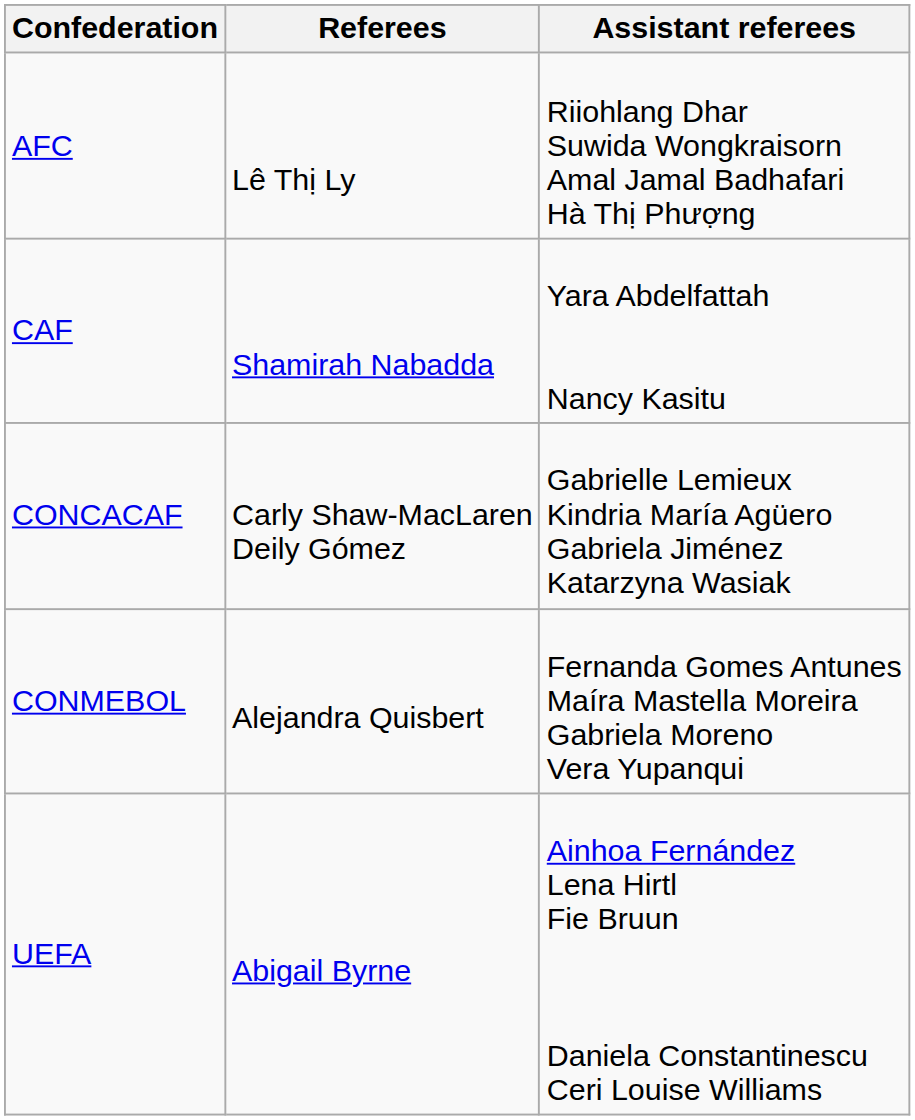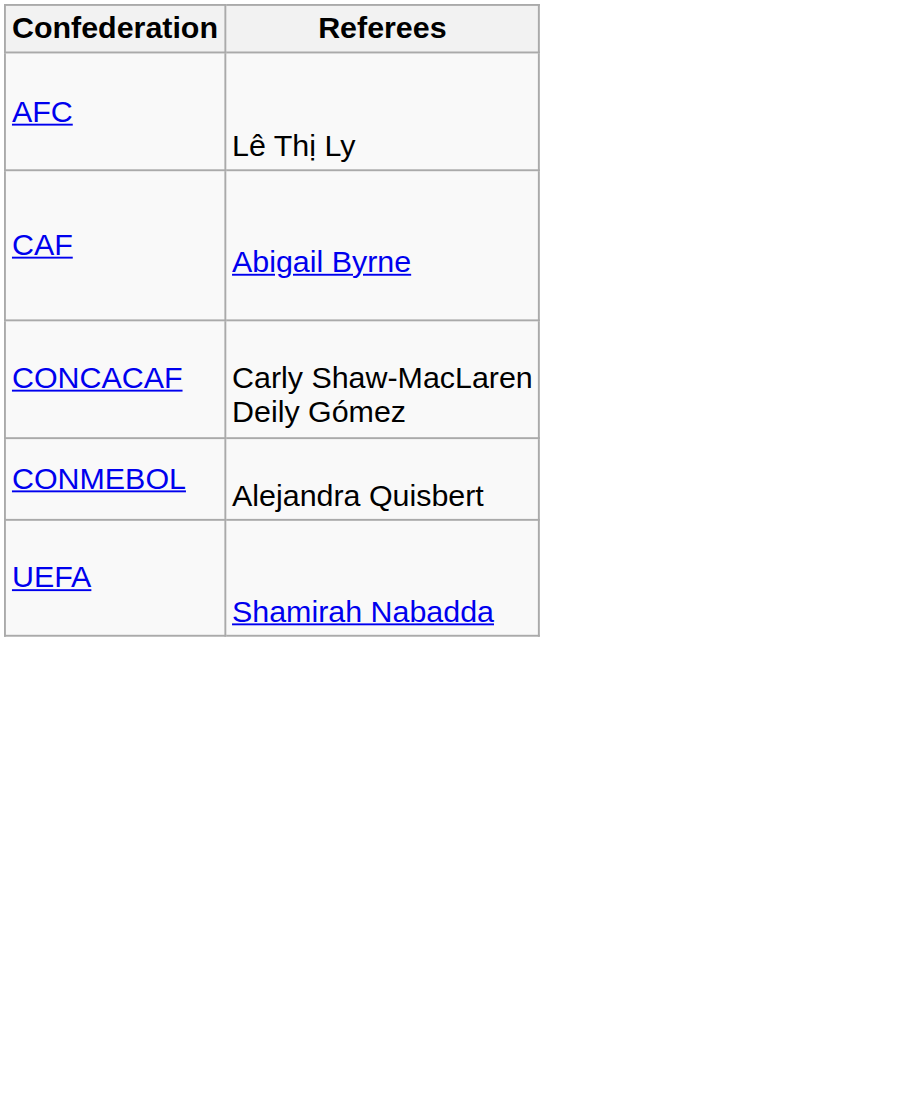- column: (724, 28)
(363, 364) Shamirah Nabadda -> (322, 261) Abigail Byrne
(322, 970) Abigail Byrne -> (363, 611) Shamirah Nabadda
